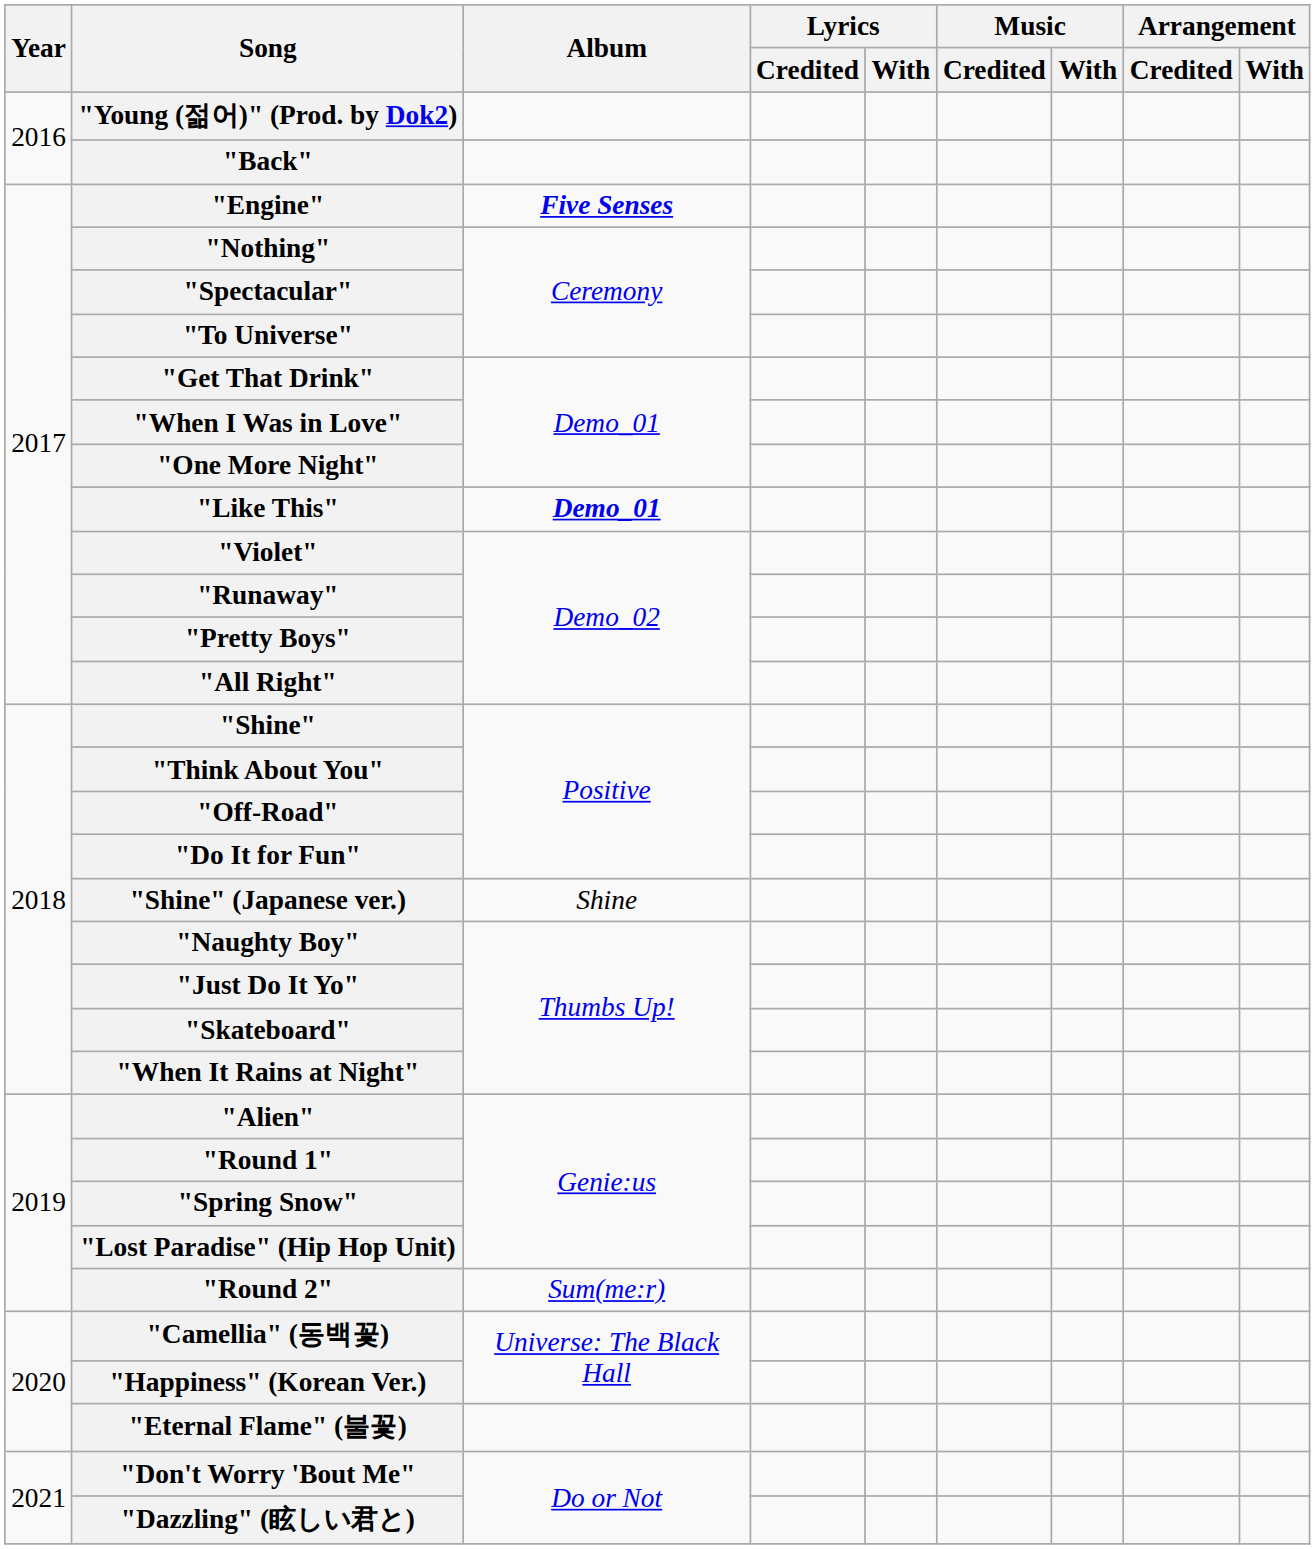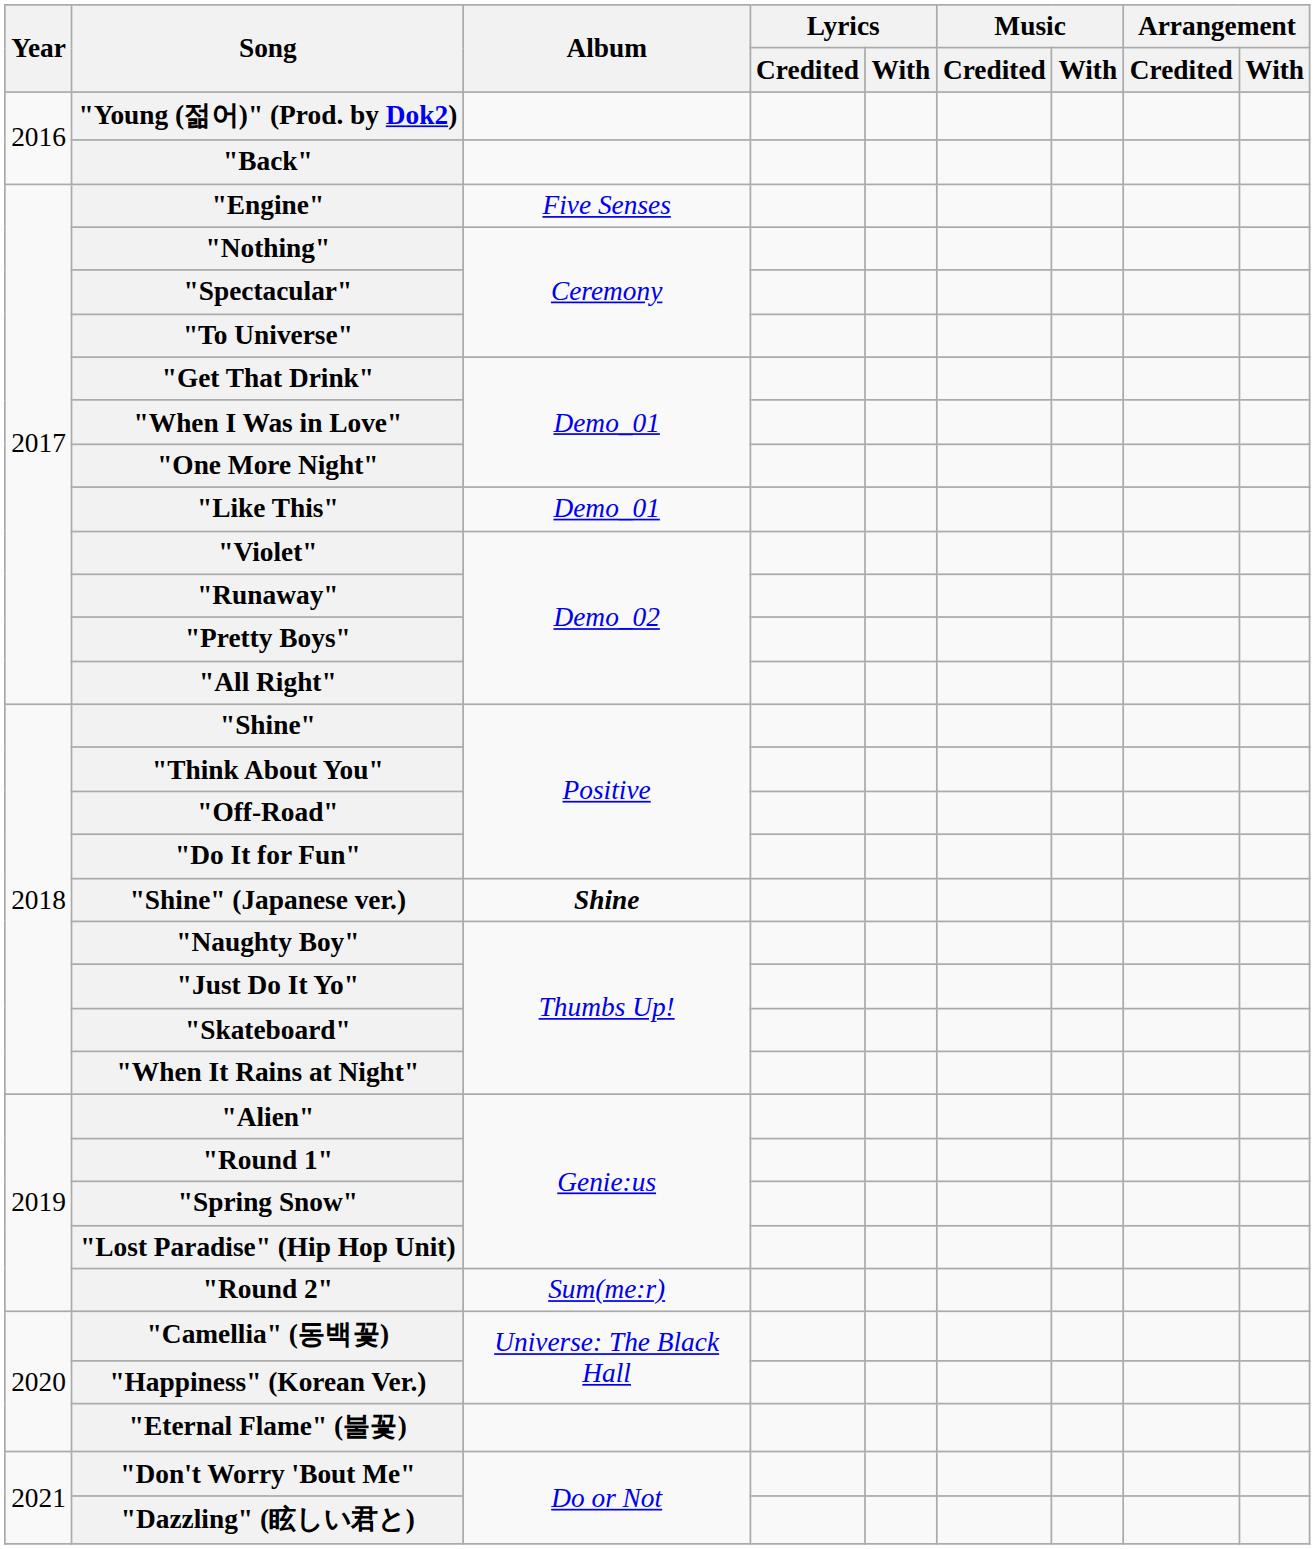(607, 204) bold -> (607, 204) normal
(607, 508) bold -> (607, 508) normal
(607, 899) normal -> (607, 899) bold
